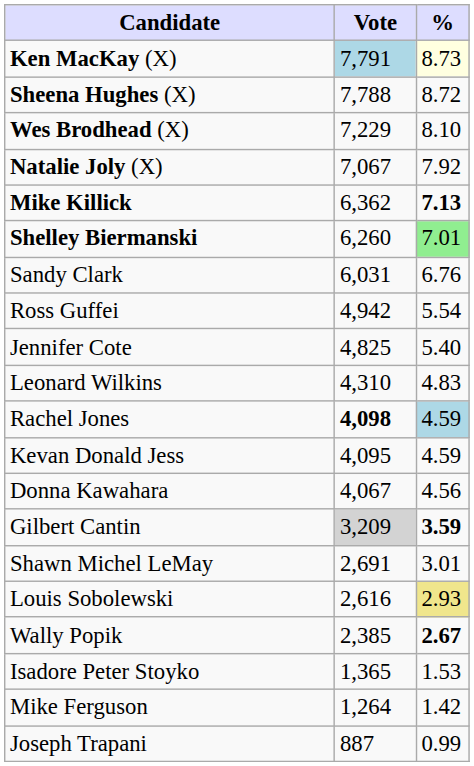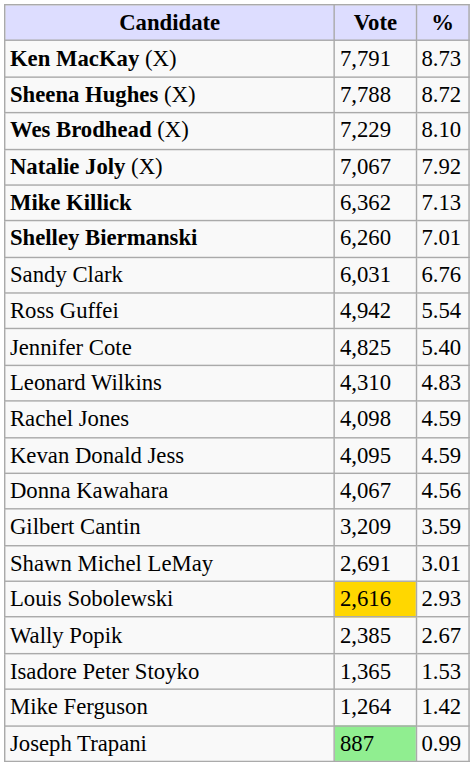(365, 58) lightblue background -> (365, 58) no background
(441, 58) lightyellow background -> (441, 58) no background
(441, 202) bold -> (441, 202) normal
(441, 238) lightgreen background -> (441, 238) no background
(365, 418) bold -> (365, 418) normal
(441, 418) lightblue background -> (441, 418) no background
(365, 526) lightgrey background -> (365, 526) no background
(441, 526) bold -> (441, 526) normal
(365, 599) no background -> (365, 599) gold background
(441, 599) khaki background -> (441, 599) no background
(441, 635) bold -> (441, 635) normal
(357, 743) no background -> (357, 743) lightgreen background
